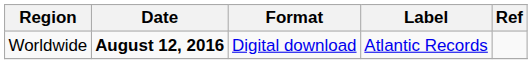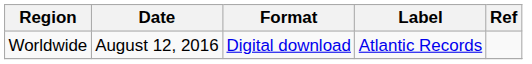(160, 44) bold -> (157, 44) normal
